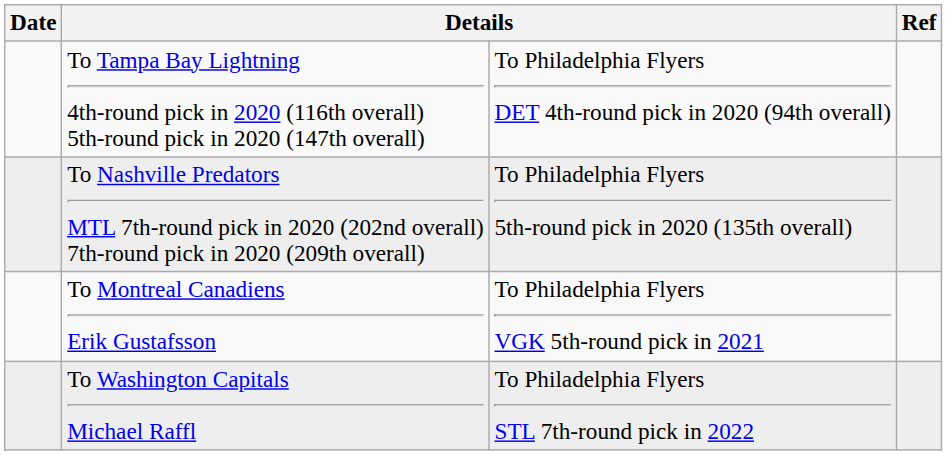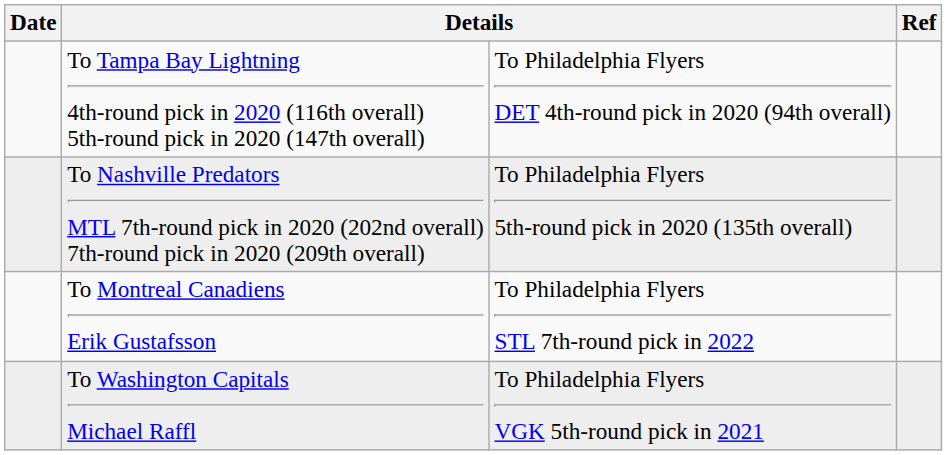(693, 315) To Philadelphia Flyers VGK 5th-round pick in 2021 -> (693, 315) To Philadelphia Flyers STL 7th-round pick in 2022
(693, 404) To Philadelphia Flyers STL 7th-round pick in 2022 -> (693, 404) To Philadelphia Flyers VGK 5th-round pick in 2021
